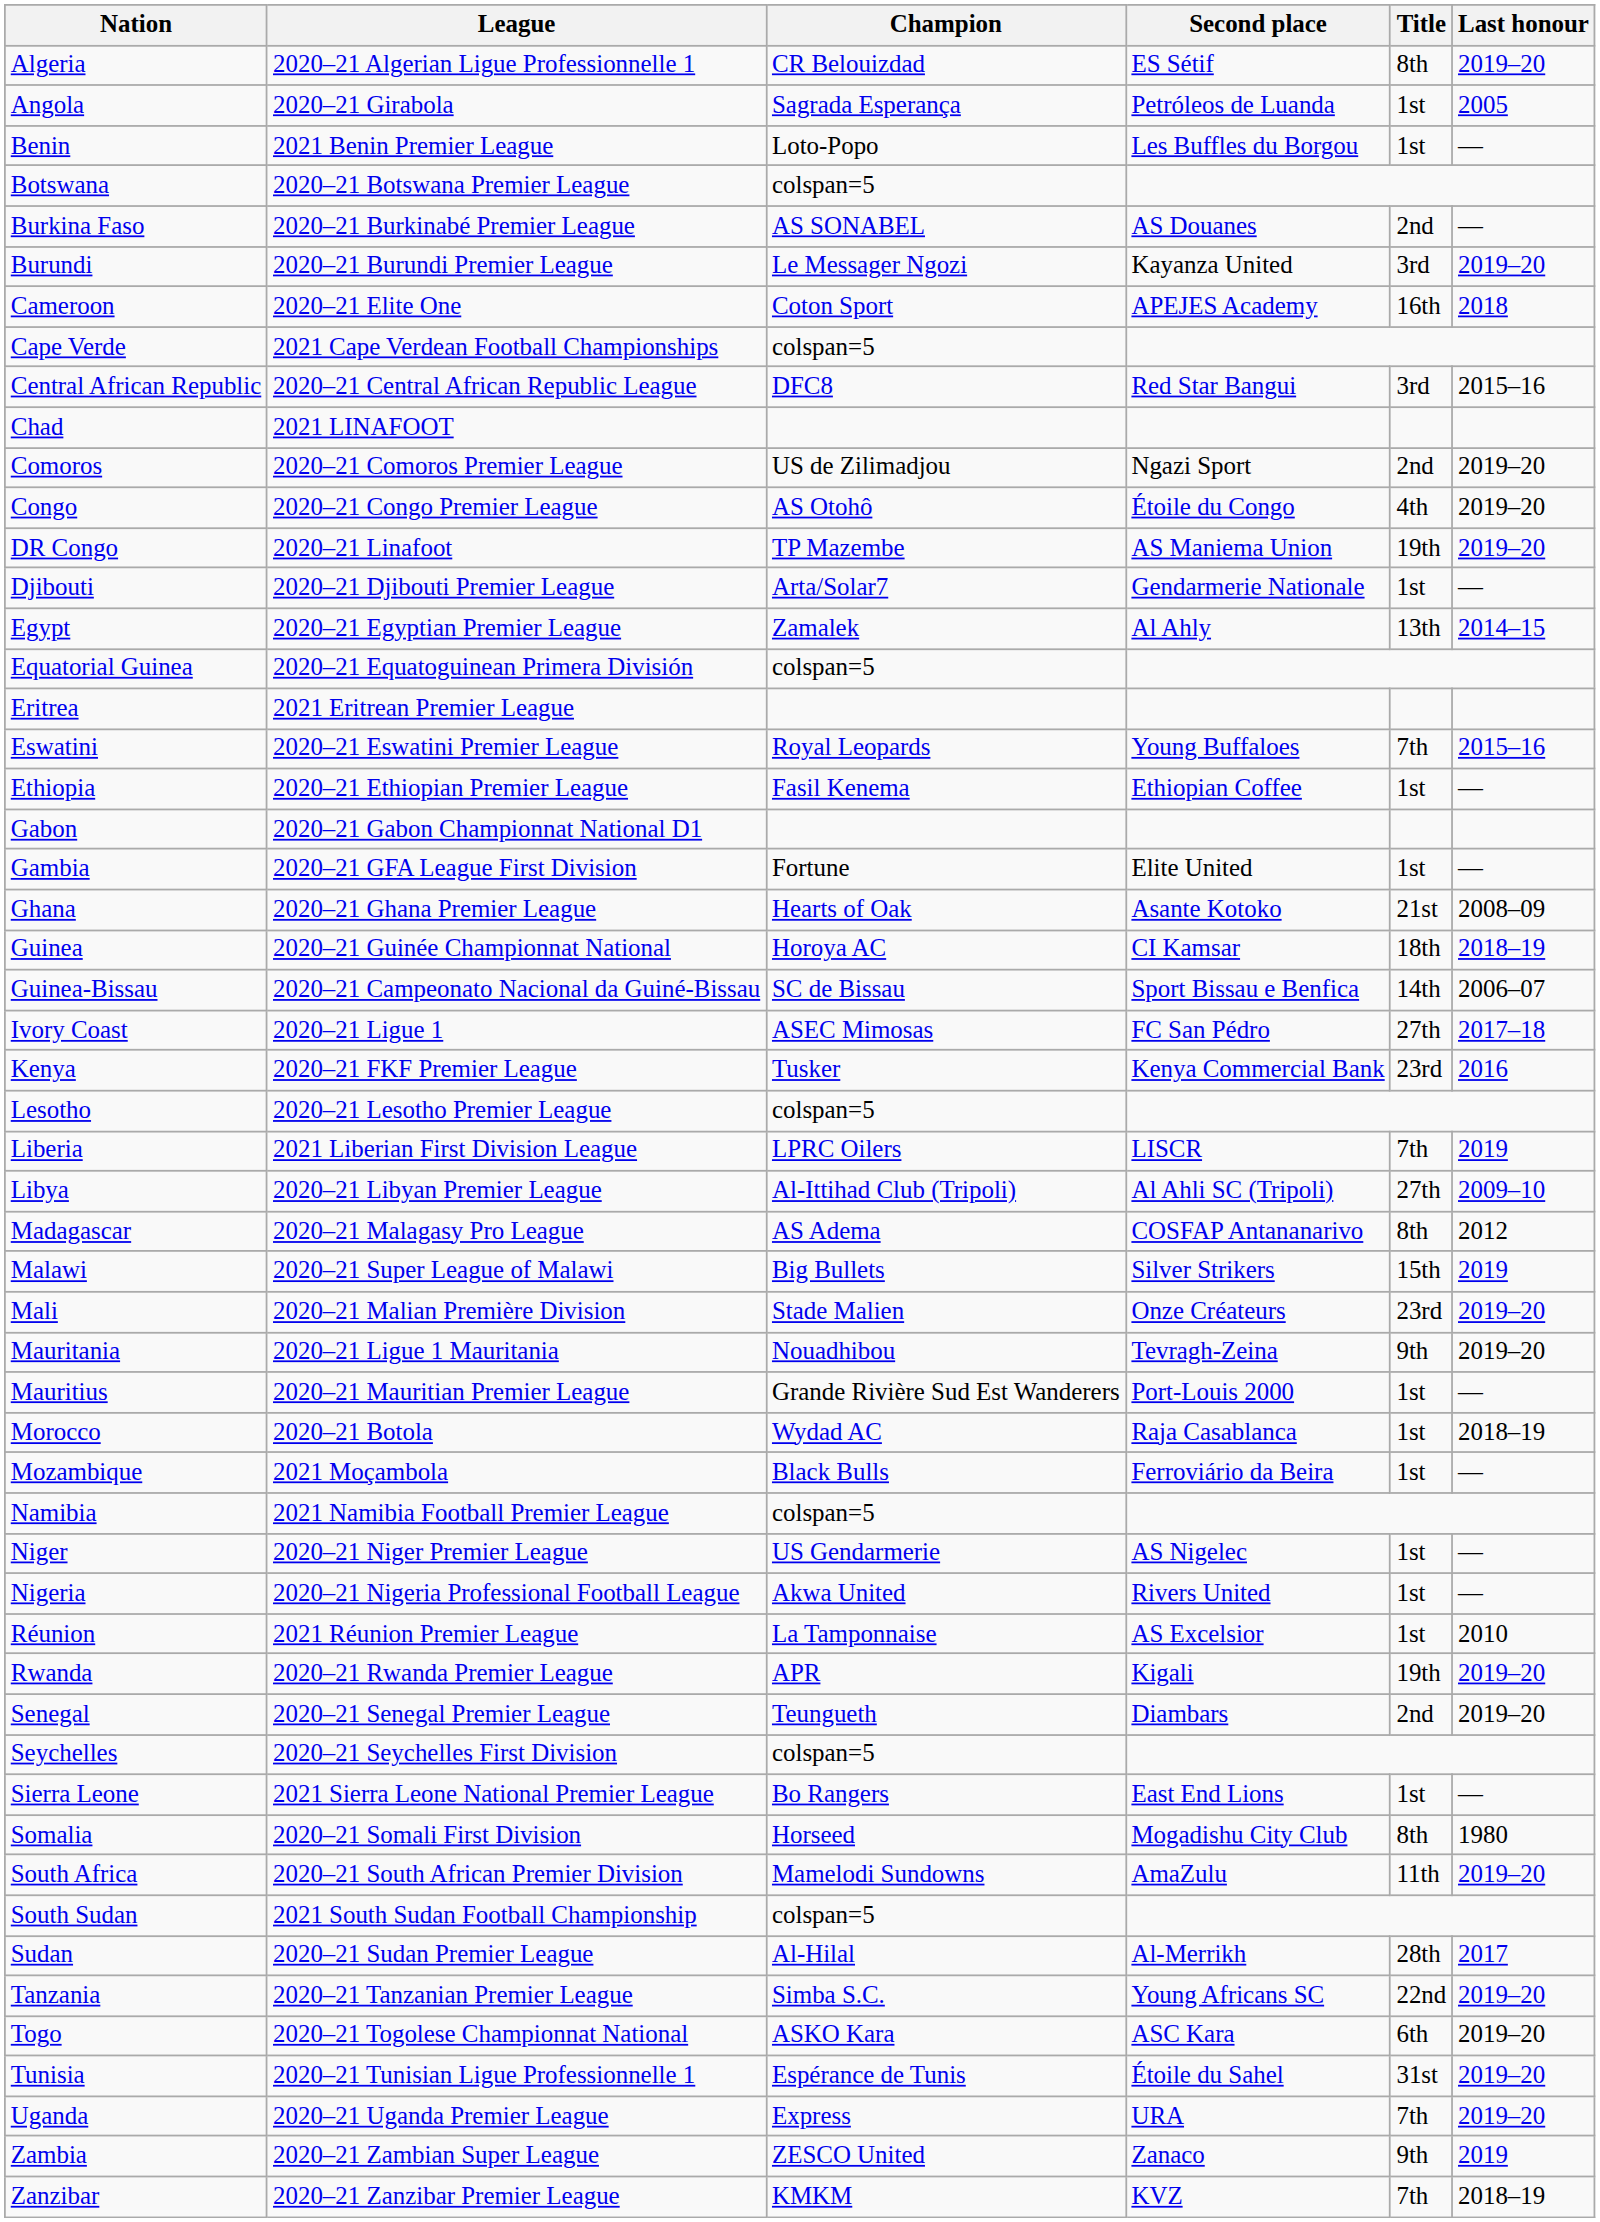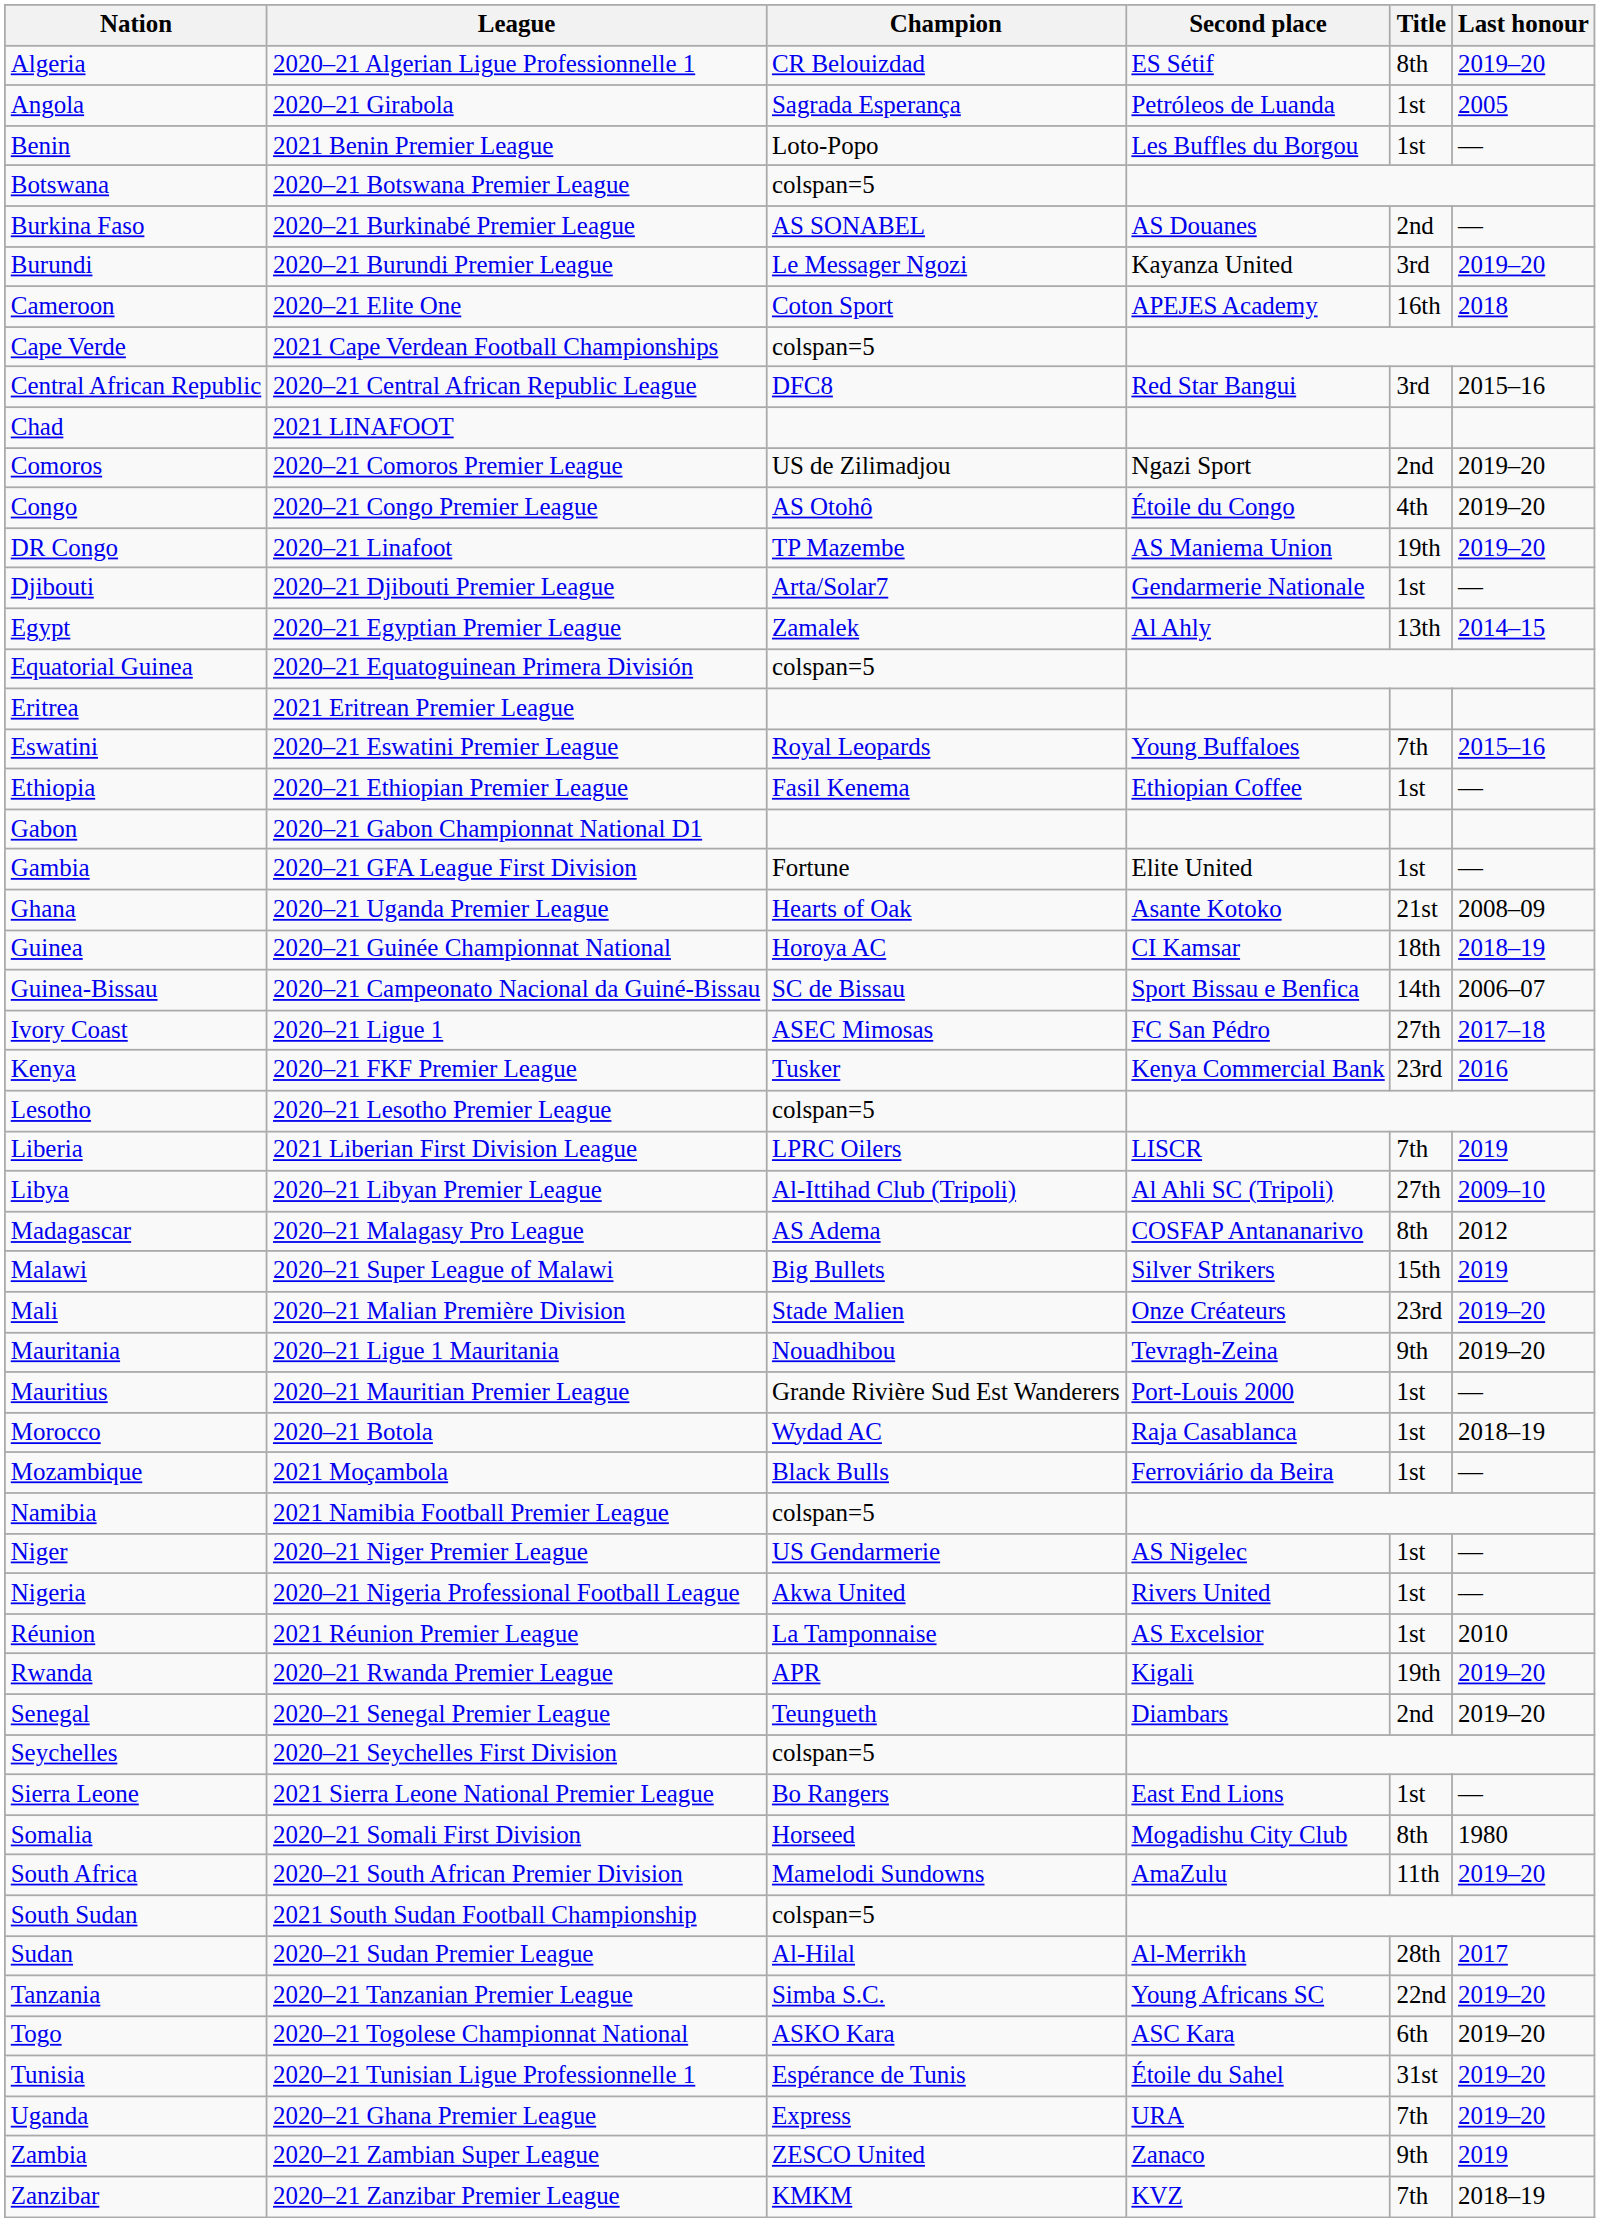(435, 909) 2020–21 Ghana Premier League -> (441, 909) 2020–21 Uganda Premier League
(441, 2115) 2020–21 Uganda Premier League -> (435, 2115) 2020–21 Ghana Premier League
